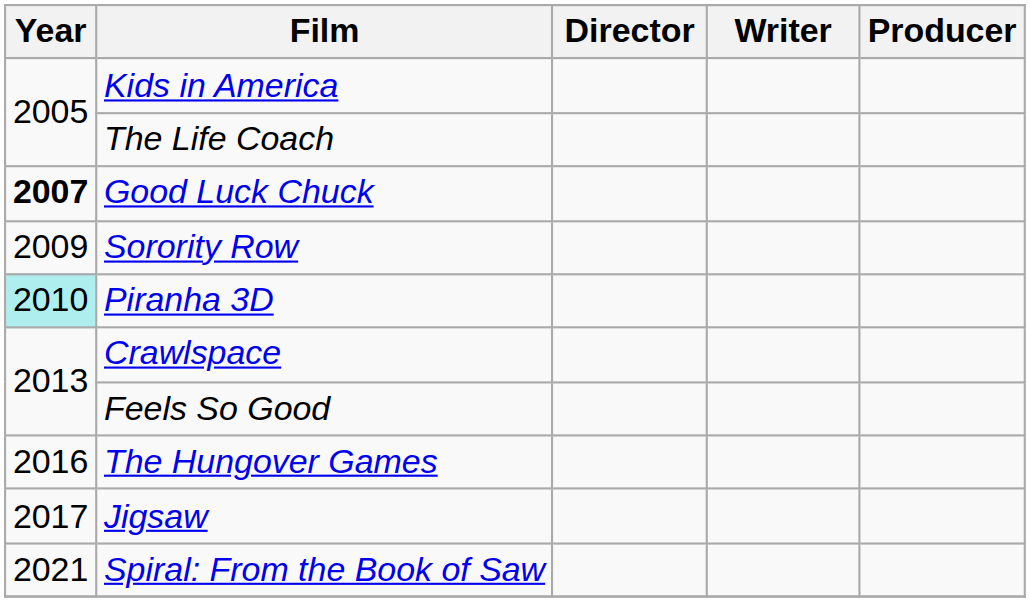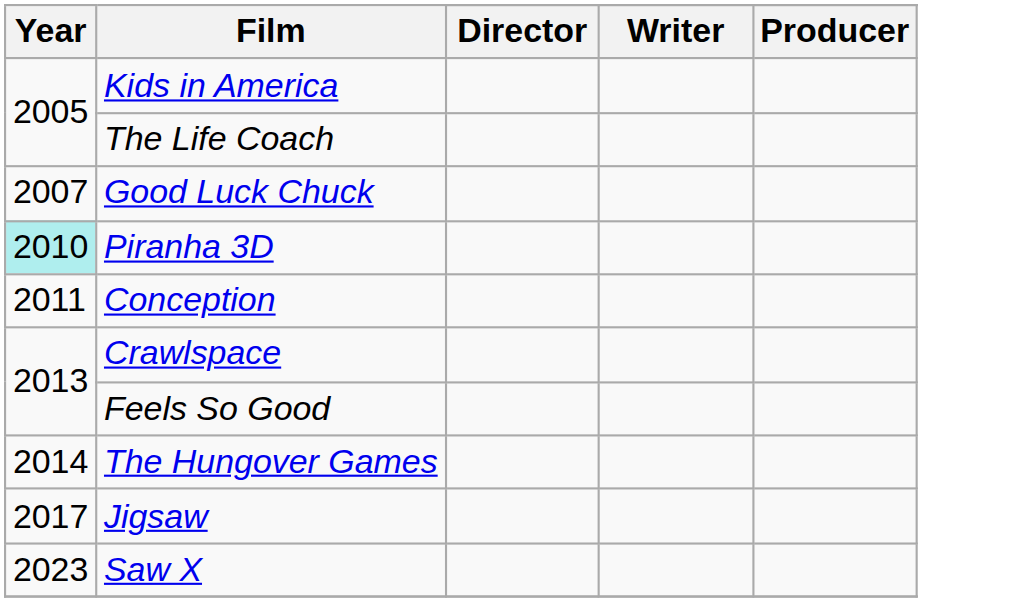(51, 192) bold -> (51, 192) normal
- row: (201, 246)
+ row: (190, 300)
(51, 461) 2016 -> (51, 461) 2014
- row: (325, 569)
+ row: (153, 569)
